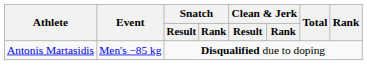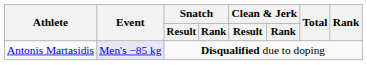(130, 50) no background -> (130, 50) lavender background
